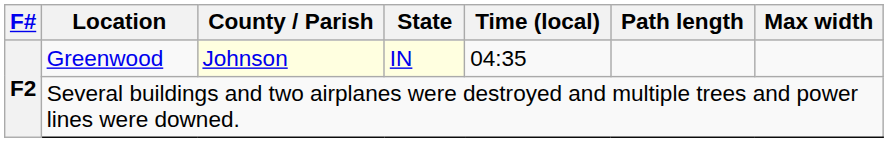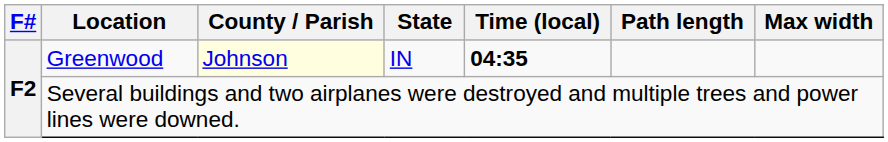(401, 58) lightyellow background -> (401, 58) no background
(498, 58) normal -> (499, 58) bold
